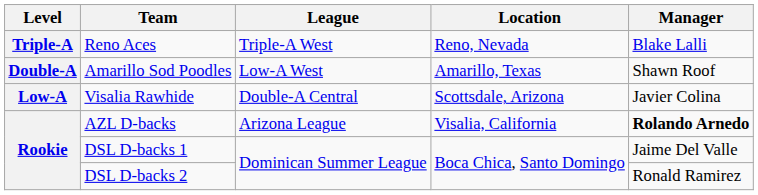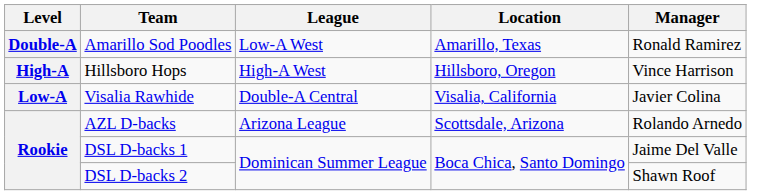- row: (120, 44)
(674, 70) Shawn Roof -> (687, 44) Ronald Ramirez
+ row: (136, 70)
(499, 96) Scottsdale, Arizona -> (495, 96) Visalia, California
(495, 123) Visalia, California -> (499, 123) Scottsdale, Arizona
(691, 123) bold -> (687, 123) normal
(687, 176) Ronald Ramirez -> (674, 176) Shawn Roof
